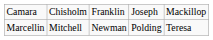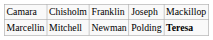(179, 27) normal -> (180, 27) bold
